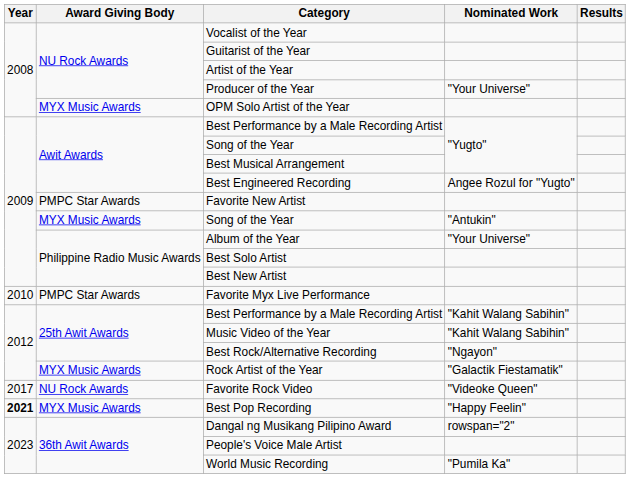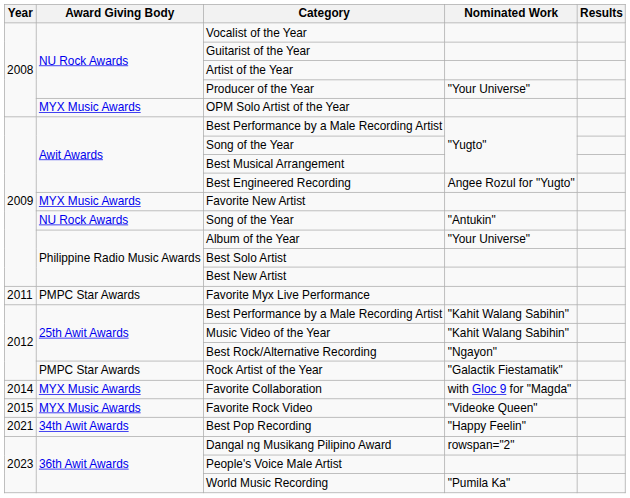(89, 201) PMPC Star Awards -> (90, 201) MYX Music Awards
(90, 220) MYX Music Awards -> (84, 220) NU Rock Awards
(20, 295) 2010 -> (20, 295) 2011
(90, 370) MYX Music Awards -> (89, 370) PMPC Star Awards
+ row: (264, 389)
(20, 389) 2017 -> (20, 408) 2015
(84, 389) NU Rock Awards -> (90, 408) MYX Music Awards
(20, 408) bold -> (20, 426) normal
(90, 408) MYX Music Awards -> (84, 426) 34th Awit Awards
